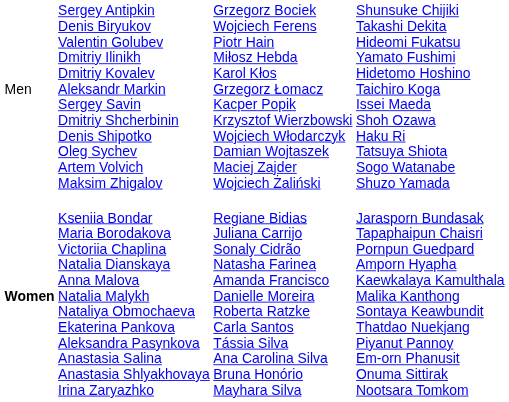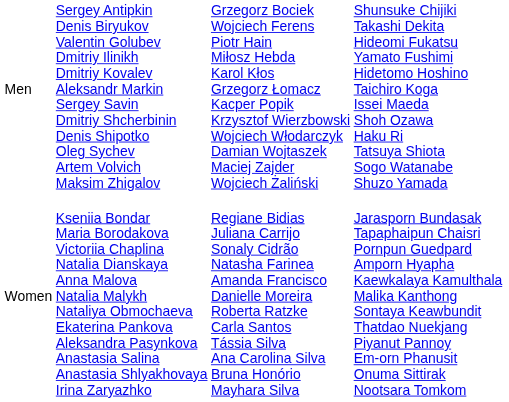(30, 296) bold -> (28, 296) normal
